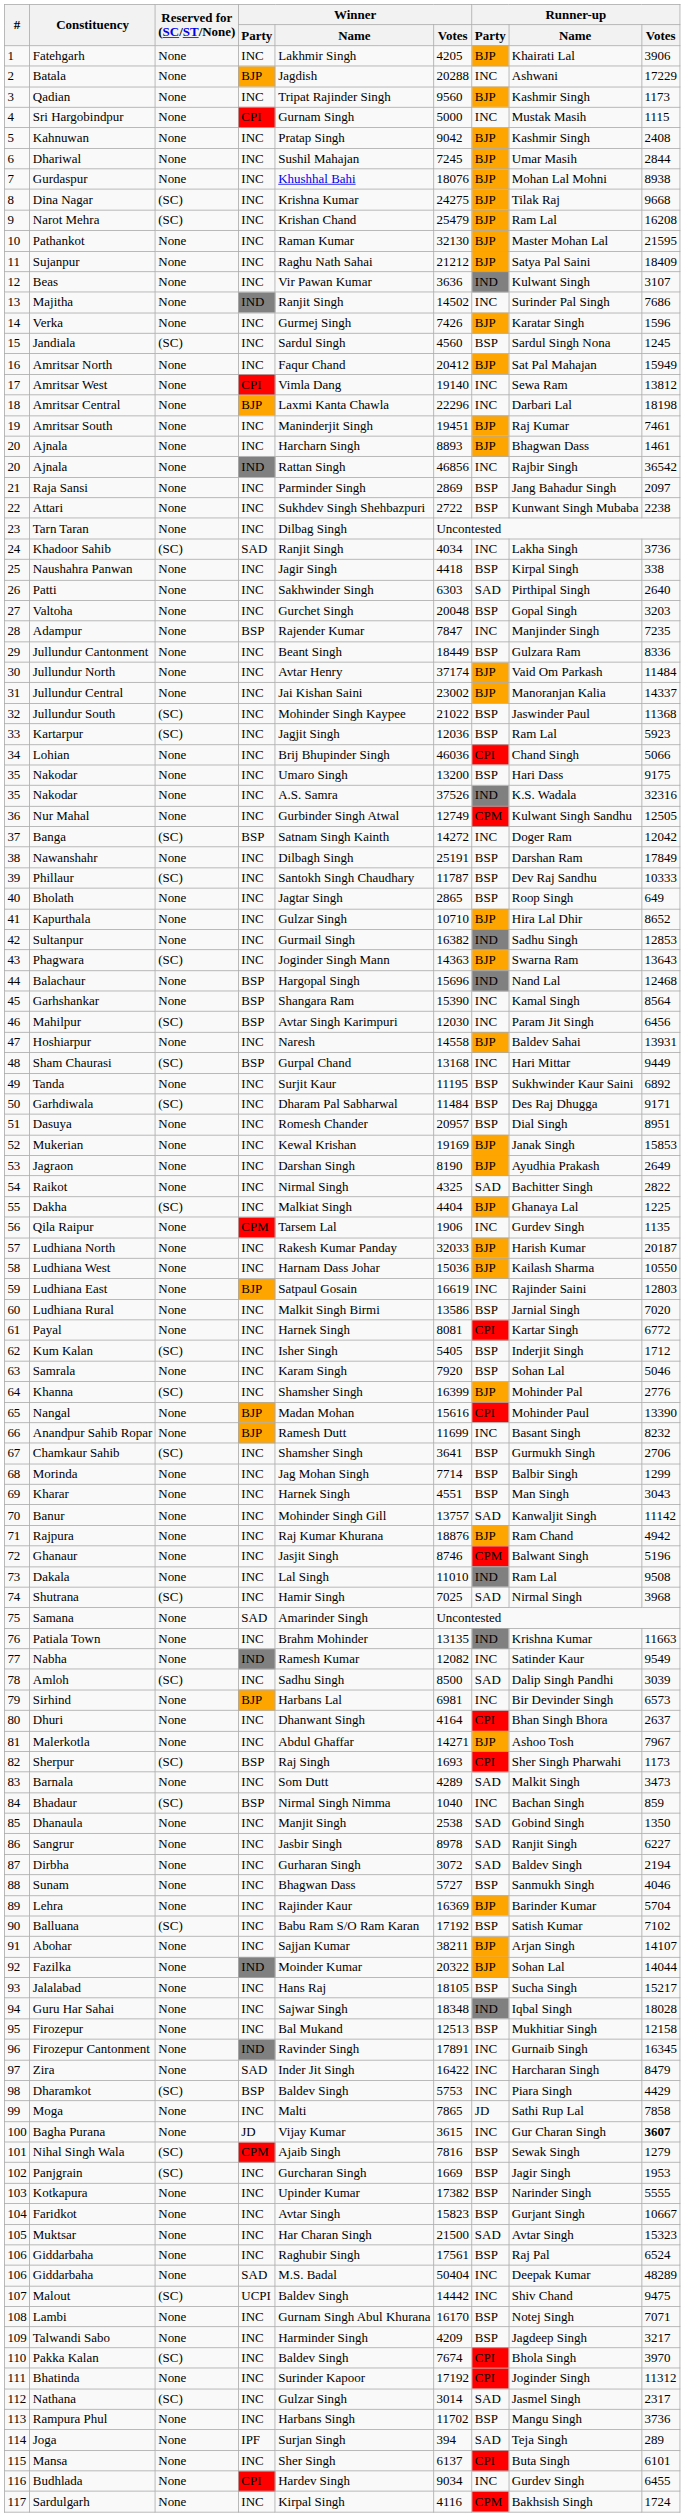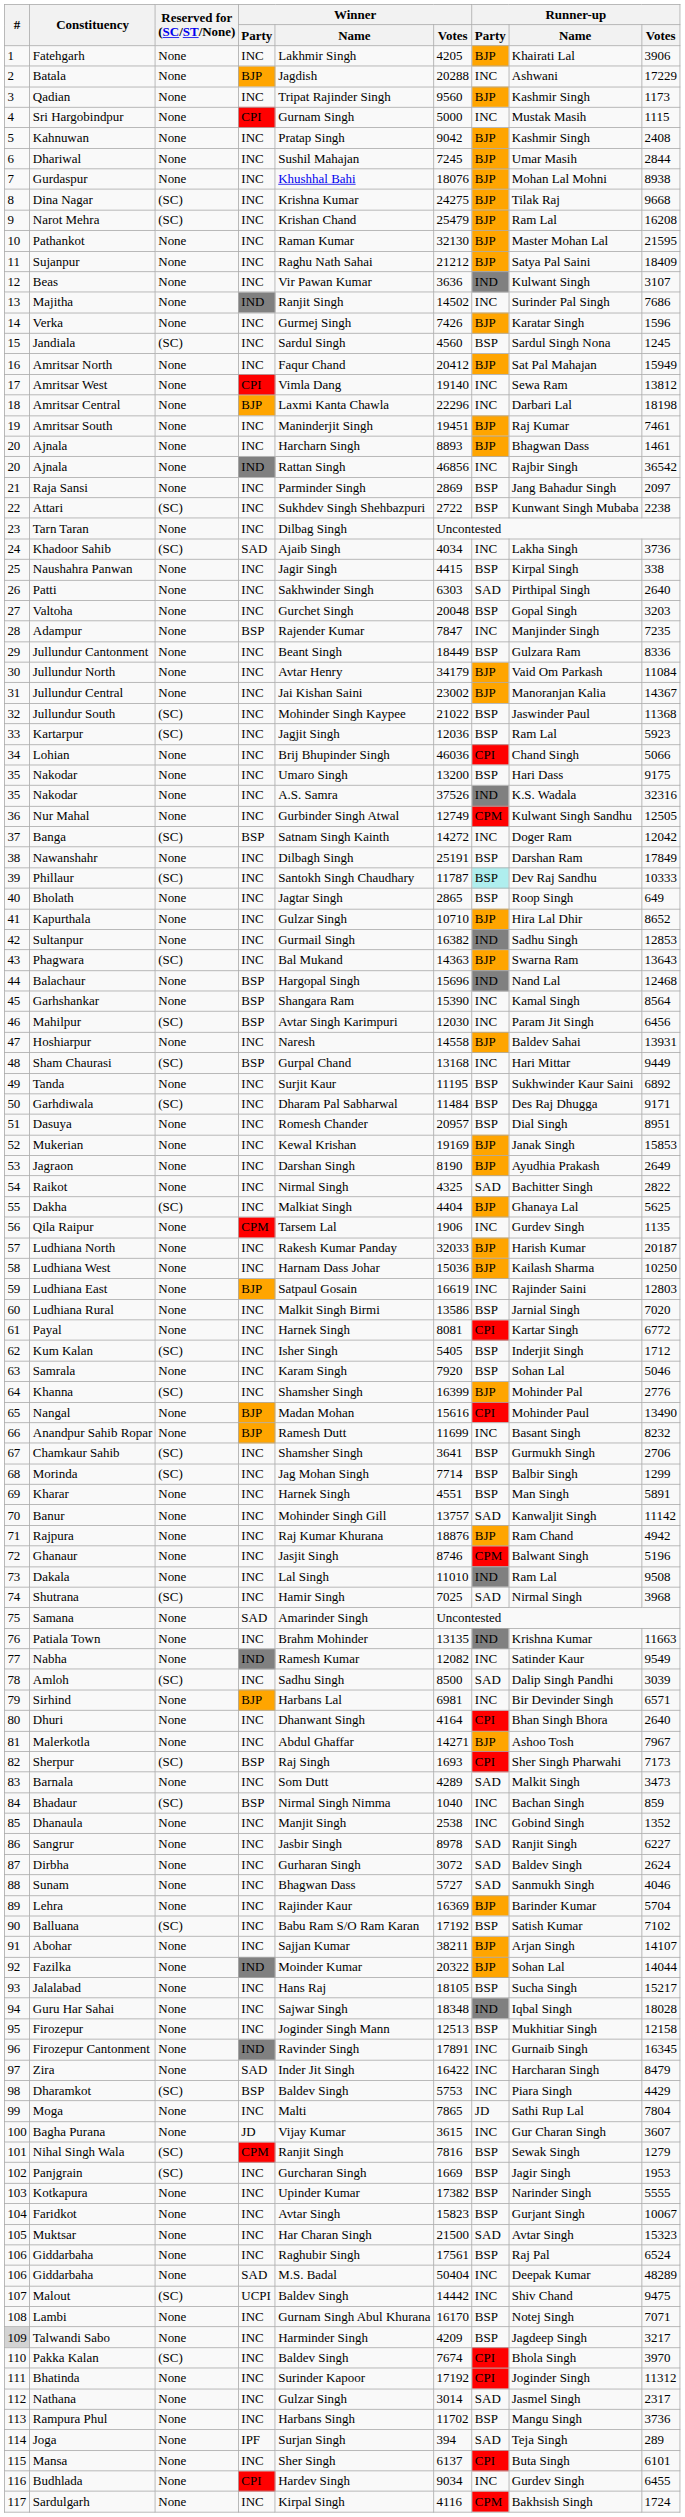(172, 508) None -> (171, 508) (SC)
(311, 549) Ranjit Singh -> (309, 549) Ajaib Singh
(449, 569) 4418 -> (449, 569) 4415
(453, 672) 37174 -> (453, 672) 34179
(660, 672) 11484 -> (660, 672) 11084
(661, 693) 14337 -> (661, 693) 14367
(486, 878) no background -> (486, 878) paleturquoise background
(334, 960) Joginder Singh Mann -> (310, 960) Bal Mukand
(657, 1206) 1225 -> (657, 1206) 5625
(661, 1268) 10550 -> (661, 1268) 10250
(661, 1412) 13390 -> (661, 1412) 13490
(172, 1474) None -> (171, 1474) (SC)
(657, 1494) 3043 -> (657, 1494) 5891
(657, 1700) 6573 -> (657, 1700) 6571
(657, 1720) 2637 -> (657, 1720) 2640
(657, 1761) 1173 -> (657, 1761) 7173
(488, 1823) SAD -> (486, 1823) INC
(657, 1823) 1350 -> (657, 1823) 1352
(657, 1864) 2194 -> (657, 1864) 2624
(486, 1885) BSP -> (488, 1885) SAD
(310, 2029) Bal Mukand -> (334, 2029) Joginder Singh Mann
(657, 2111) 7858 -> (657, 2111) 7804
(657, 2131) bold -> (657, 2131) normal
(309, 2152) Ajaib Singh -> (311, 2152) Ranjit Singh
(661, 2214) 10667 -> (661, 2214) 10067
(17, 2337) no background -> (17, 2337) lightgrey background
(171, 2399) (SC) -> (172, 2399) None
